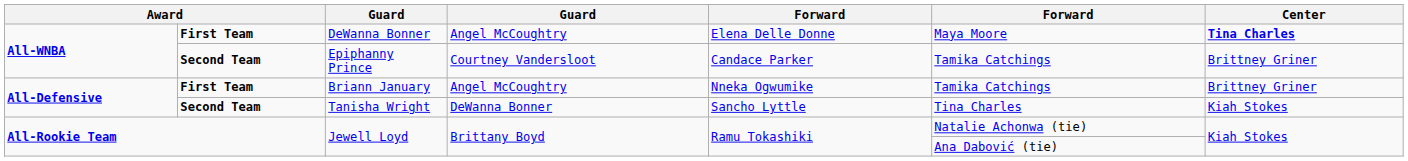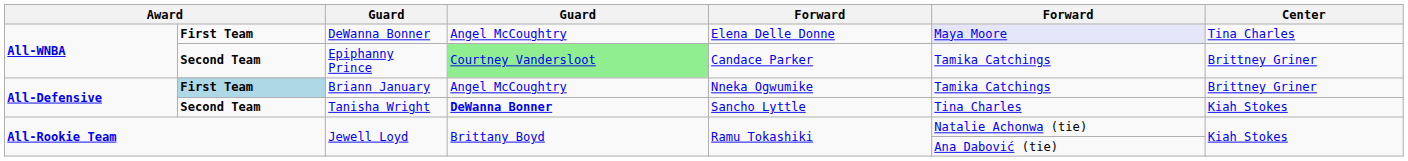(971, 34) no background -> (971, 34) lavender background
(1251, 34) bold -> (1251, 34) normal
(523, 61) no background -> (523, 61) lightgreen background
(217, 87) no background -> (217, 87) lightblue background
(501, 107) normal -> (501, 107) bold
